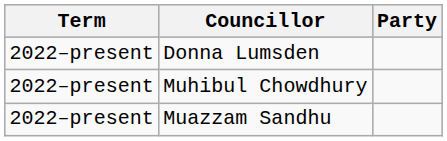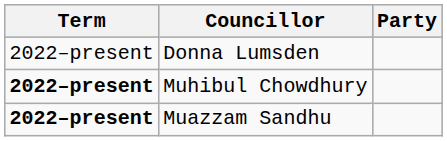(82, 86) normal -> (82, 86) bold
(82, 119) normal -> (82, 119) bold
